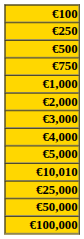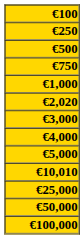(60, 101) €2,000 -> (60, 101) €2,020
